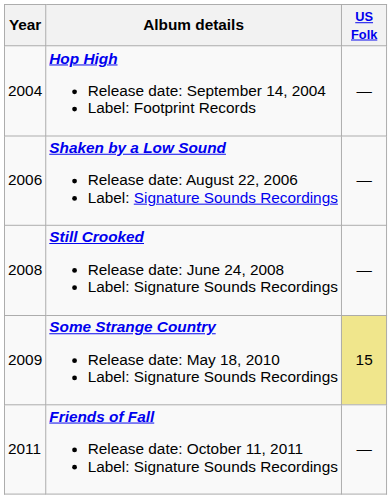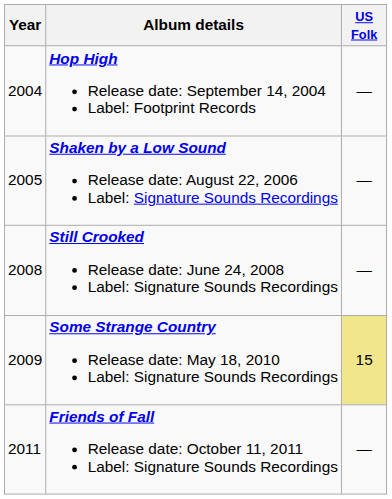(25, 180) 2006 -> (25, 180) 2005
